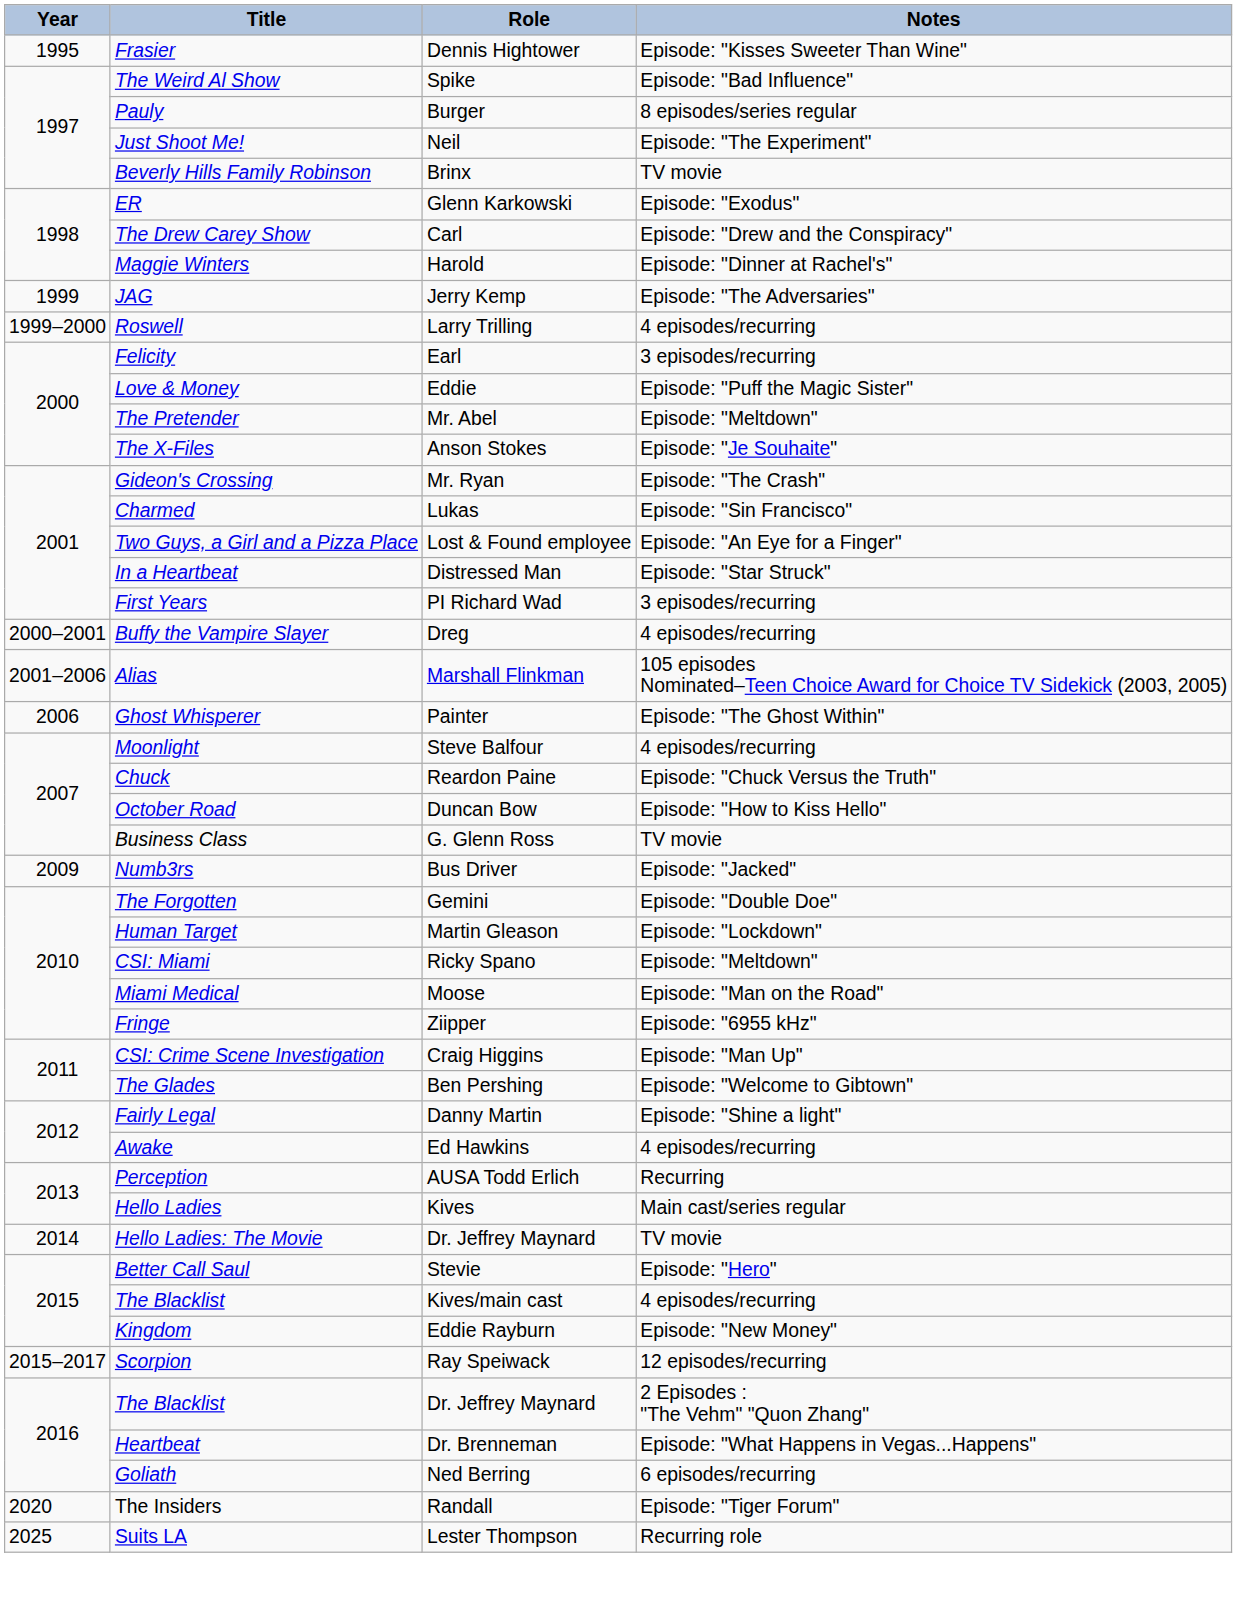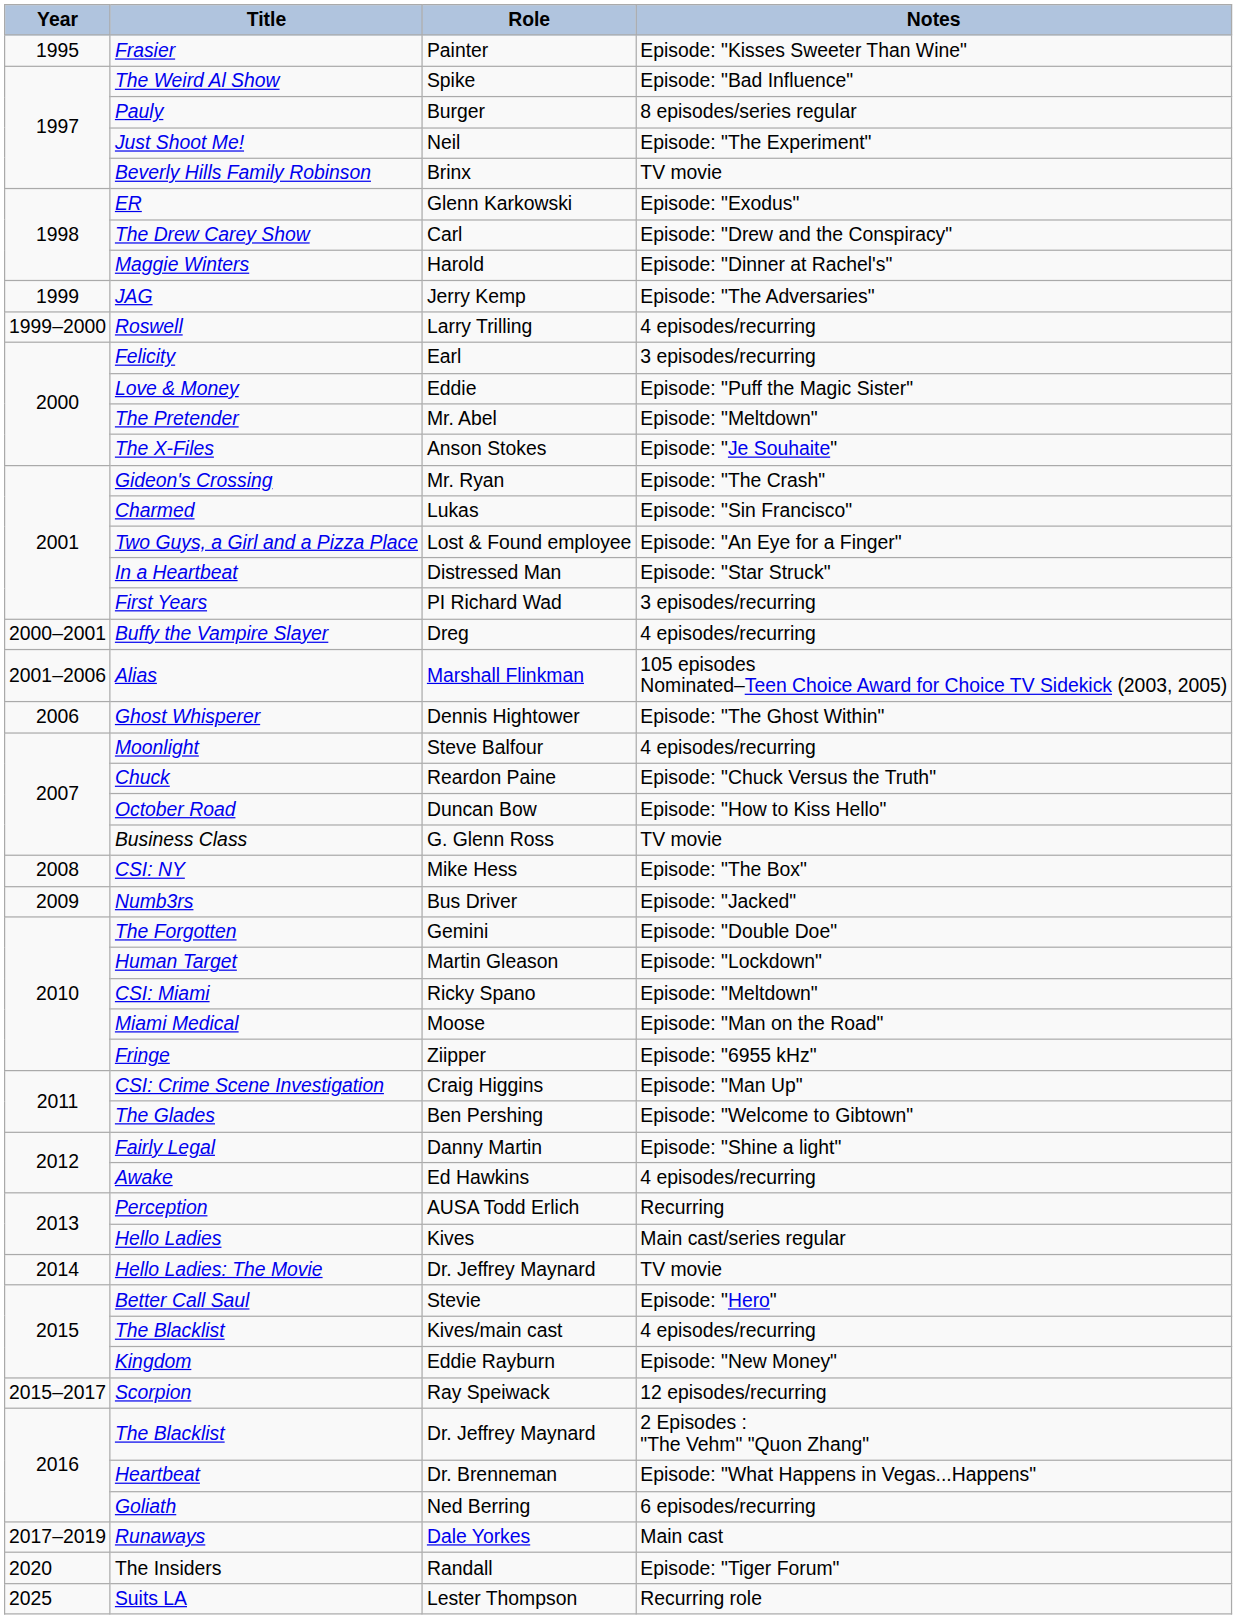(503, 50) Dennis Hightower -> (458, 50) Painter
(458, 717) Painter -> (503, 717) Dennis Hightower
+ row: (150, 870)
+ row: (160, 1537)
